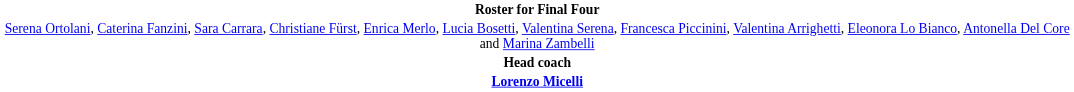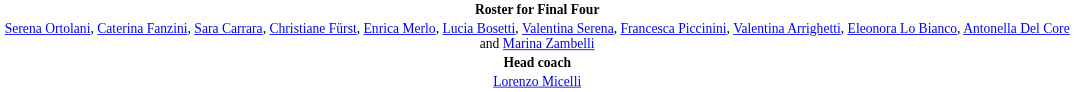(537, 81) bold -> (537, 81) normal
